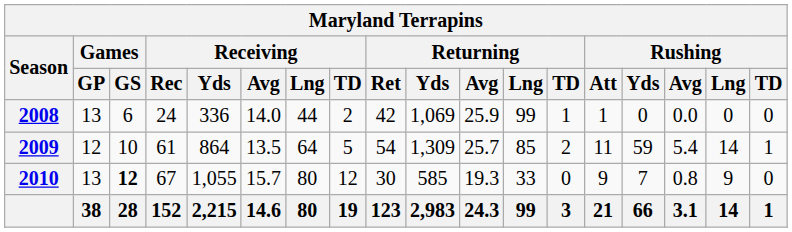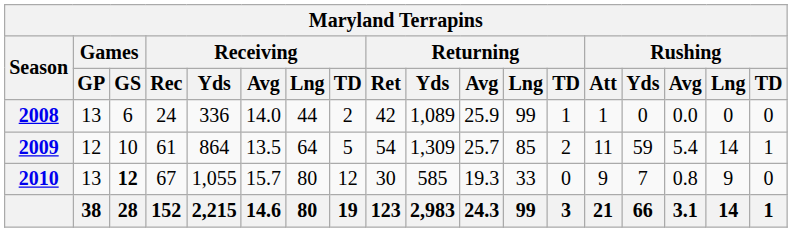(433, 115) 1,069 -> (433, 115) 1,089
